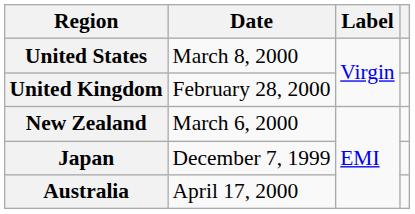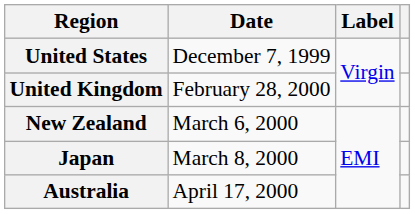(235, 55) March 8, 2000 -> (251, 55) December 7, 1999
(251, 157) December 7, 1999 -> (235, 157) March 8, 2000
